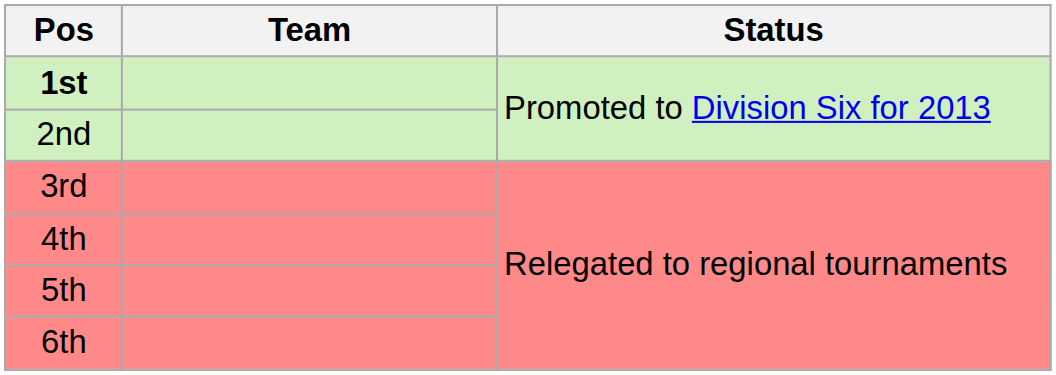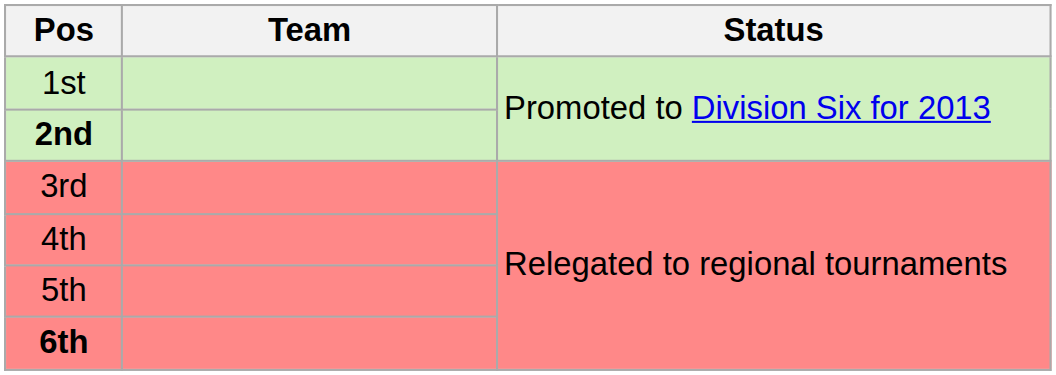(64, 82) bold -> (64, 82) normal
(64, 134) normal -> (64, 134) bold
(64, 342) normal -> (64, 342) bold
